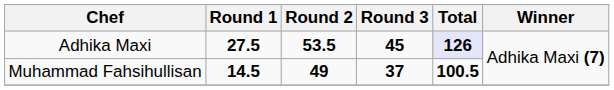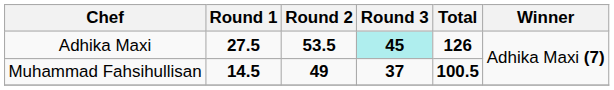(395, 44) no background -> (395, 44) paleturquoise background
(458, 44) lavender background -> (458, 44) no background
